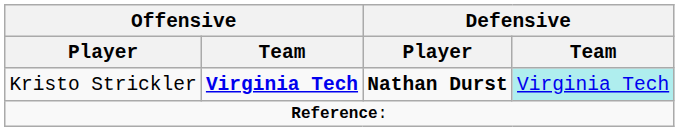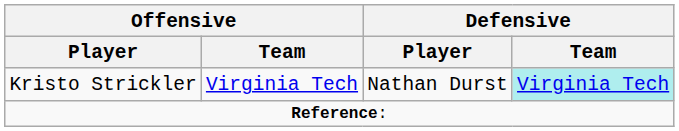(282, 84) bold -> (282, 84) normal
(438, 84) bold -> (438, 84) normal
